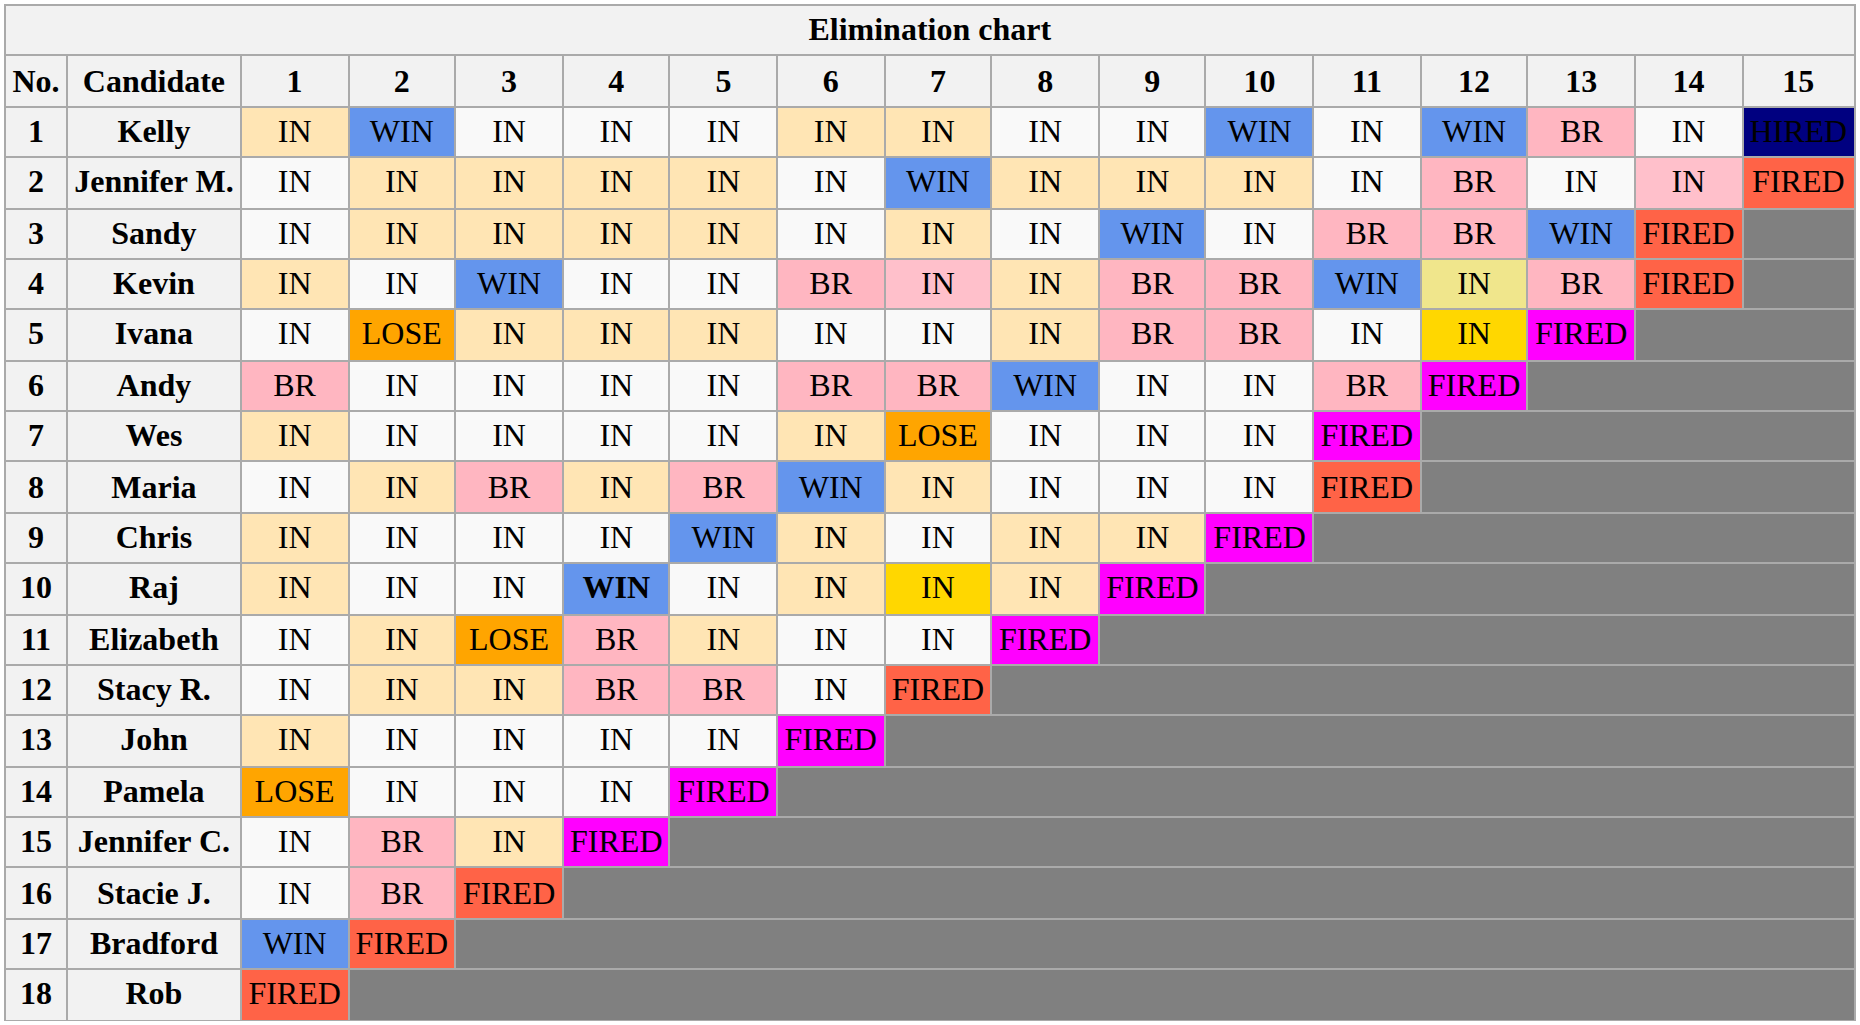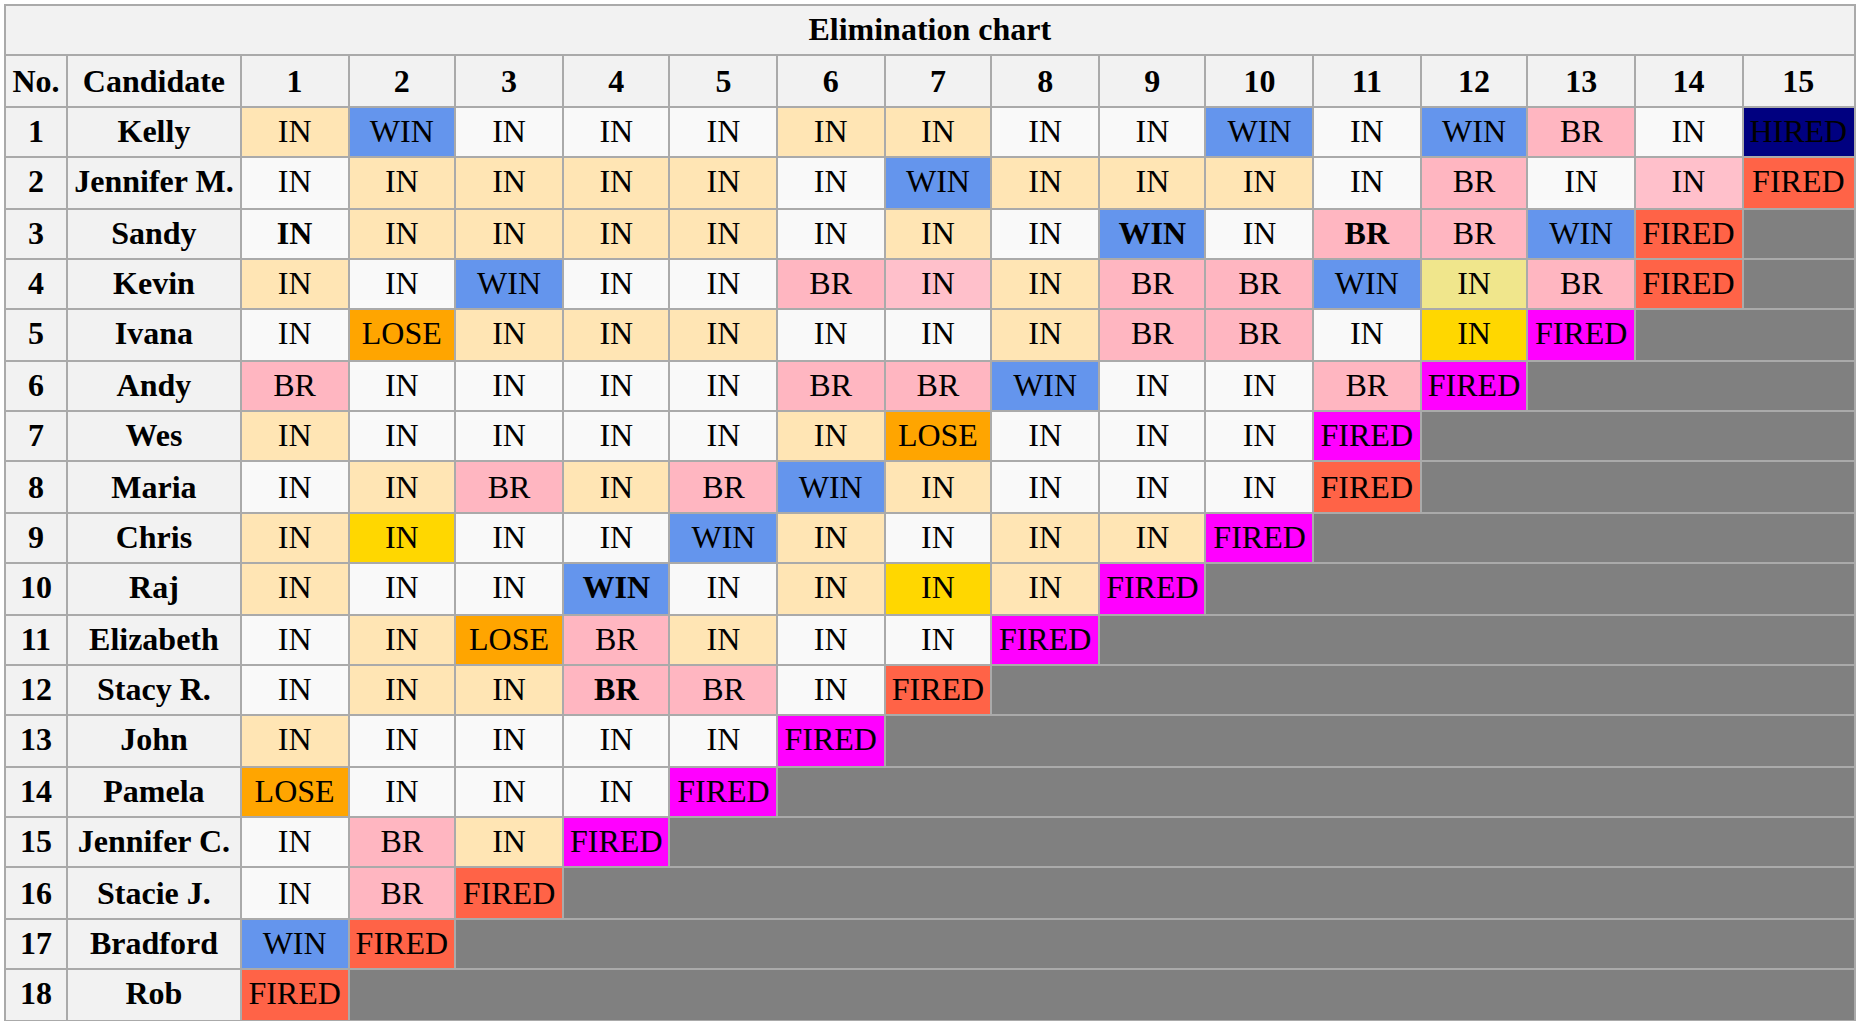(295, 232) normal -> (295, 232) bold
(1152, 232) normal -> (1152, 232) bold
(1367, 232) normal -> (1367, 232) bold
(402, 537) no background -> (402, 537) gold background
(616, 689) normal -> (616, 689) bold
